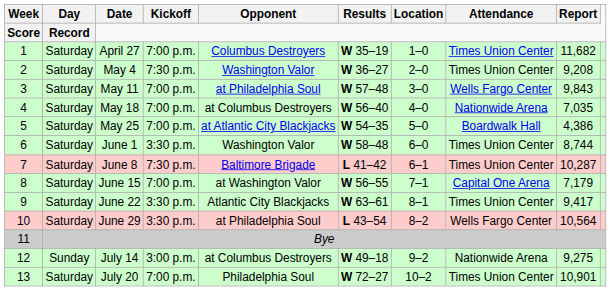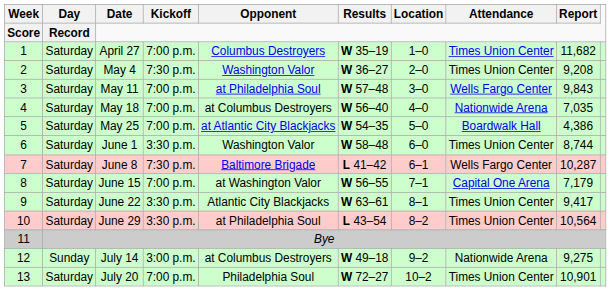(501, 164) Times Union Center -> (501, 164) Wells Fargo Center
(501, 220) Wells Fargo Center -> (501, 220) Times Union Center
